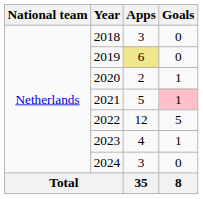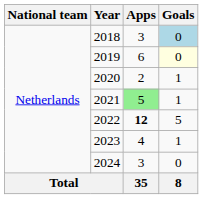(178, 36) no background -> (178, 36) lightblue background
(141, 57) khaki background -> (141, 57) no background
(178, 57) no background -> (178, 57) lightyellow background
(141, 99) no background -> (141, 99) lightgreen background
(178, 99) pink background -> (178, 99) no background
(141, 120) normal -> (141, 120) bold
